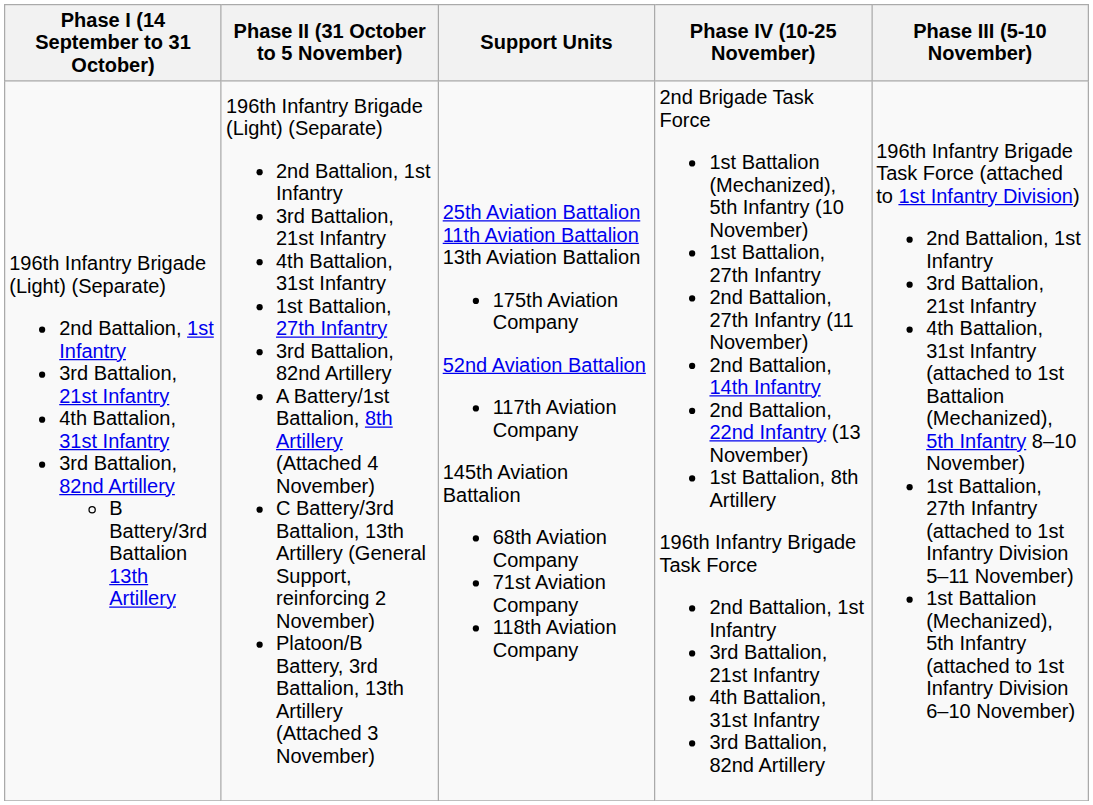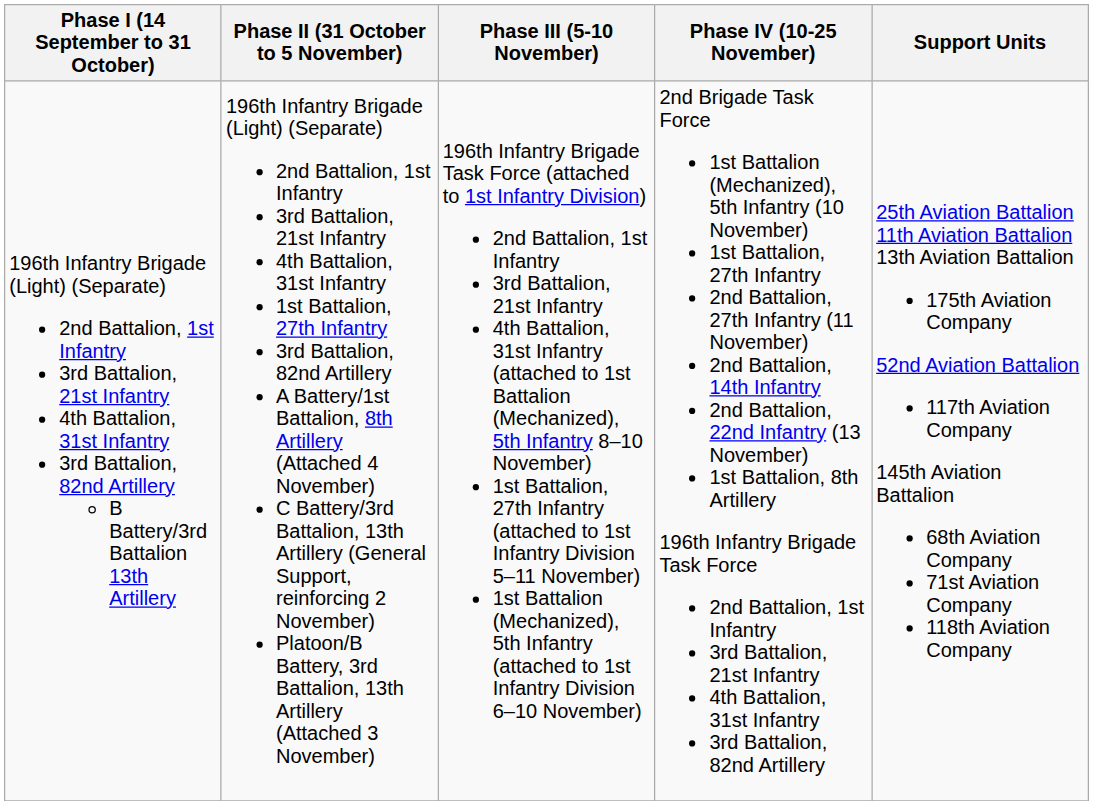columns swapped: (980, 42) <-> (546, 42)
